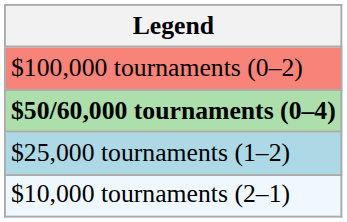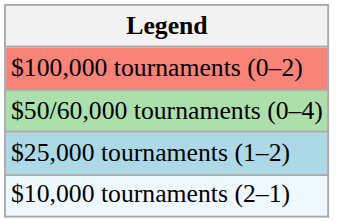(173, 110) bold -> (167, 110) normal
